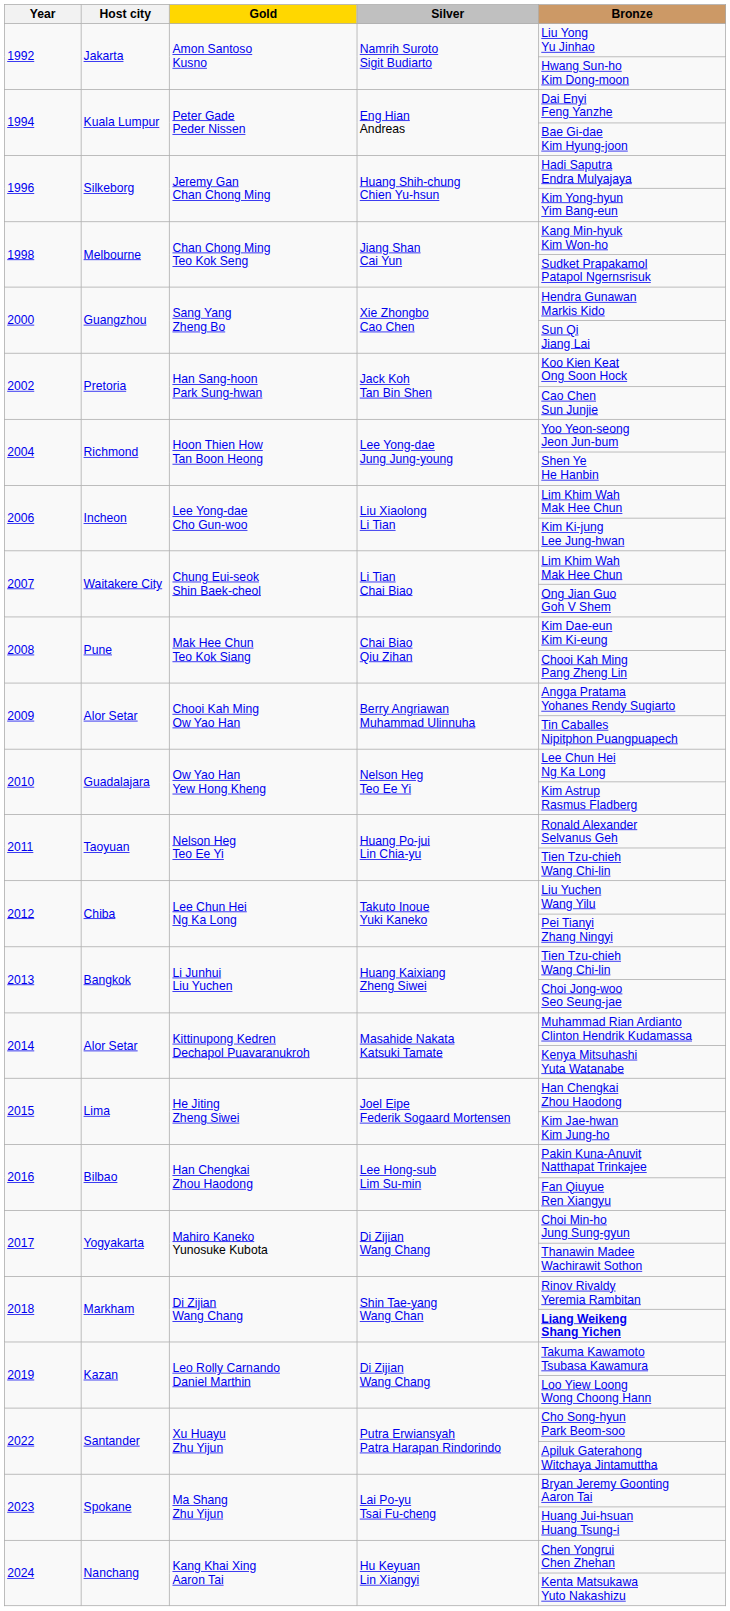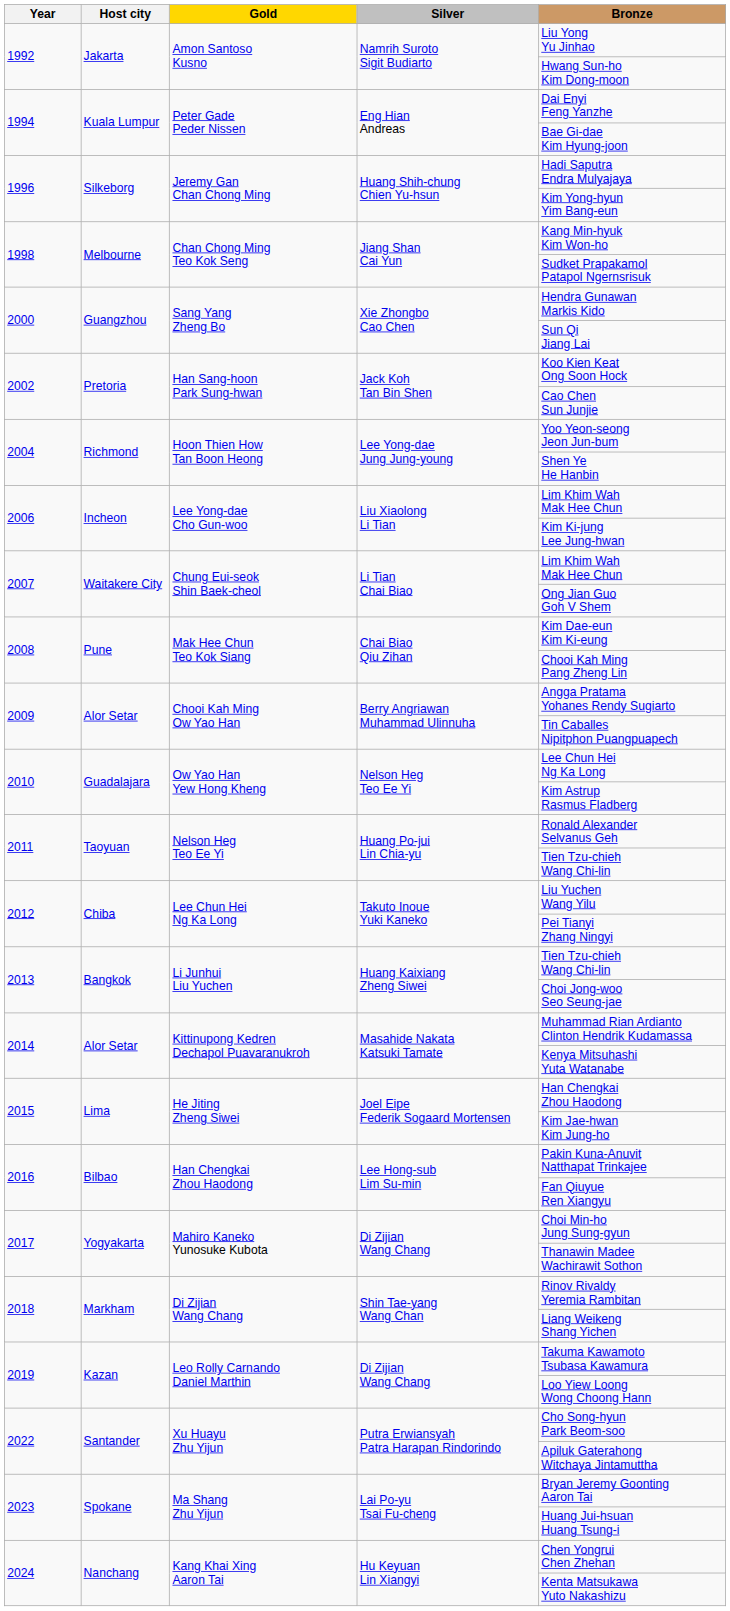(584, 1325) bold -> (581, 1325) normal
